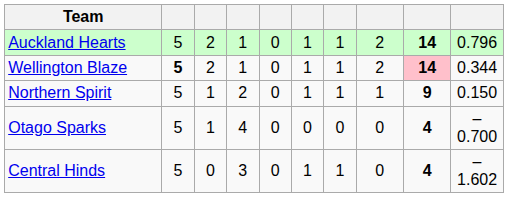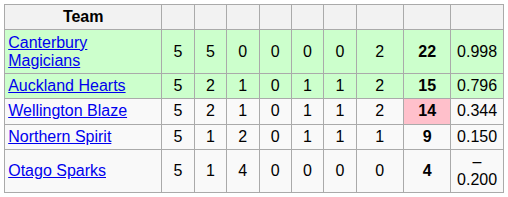+ row: (48, 51)
(427, 42) 14 -> (427, 85) 15
(178, 67) bold -> (178, 111) normal
(477, 127) –0.700 -> (477, 171) –0.200
- row: (57, 171)
